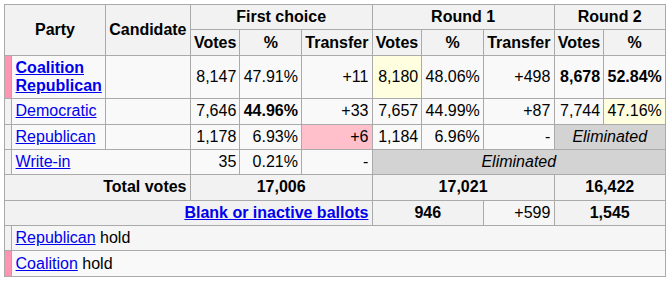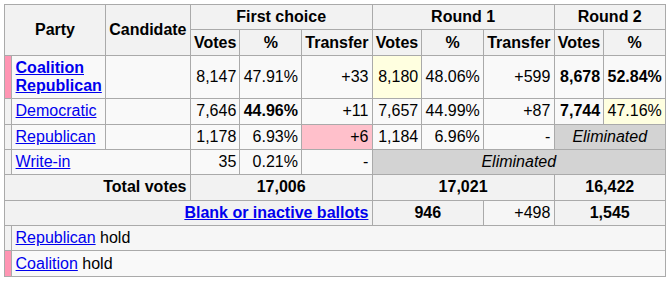(355, 76) +11 -> (355, 76) +33
(532, 76) +498 -> (532, 76) +599
(355, 111) +33 -> (355, 111) +11
(580, 111) normal -> (580, 111) bold
(532, 212) +599 -> (532, 212) +498
